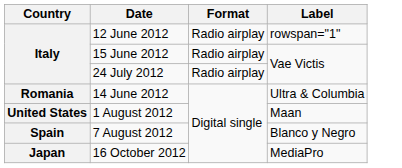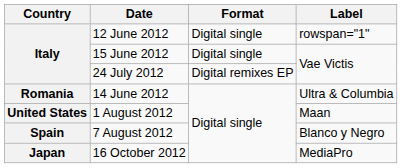(228, 34) Radio airplay -> (227, 34) Digital single
(228, 53) Radio airplay -> (227, 53) Digital single
(228, 73) Radio airplay -> (242, 73) Digital remixes EP
